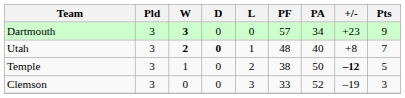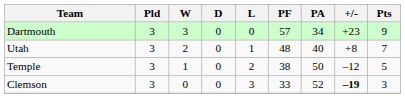(185, 31) bold -> (185, 31) normal
(185, 48) bold -> (185, 48) normal
(218, 48) bold -> (218, 48) normal
(351, 66) bold -> (351, 66) normal
(351, 84) normal -> (351, 84) bold
